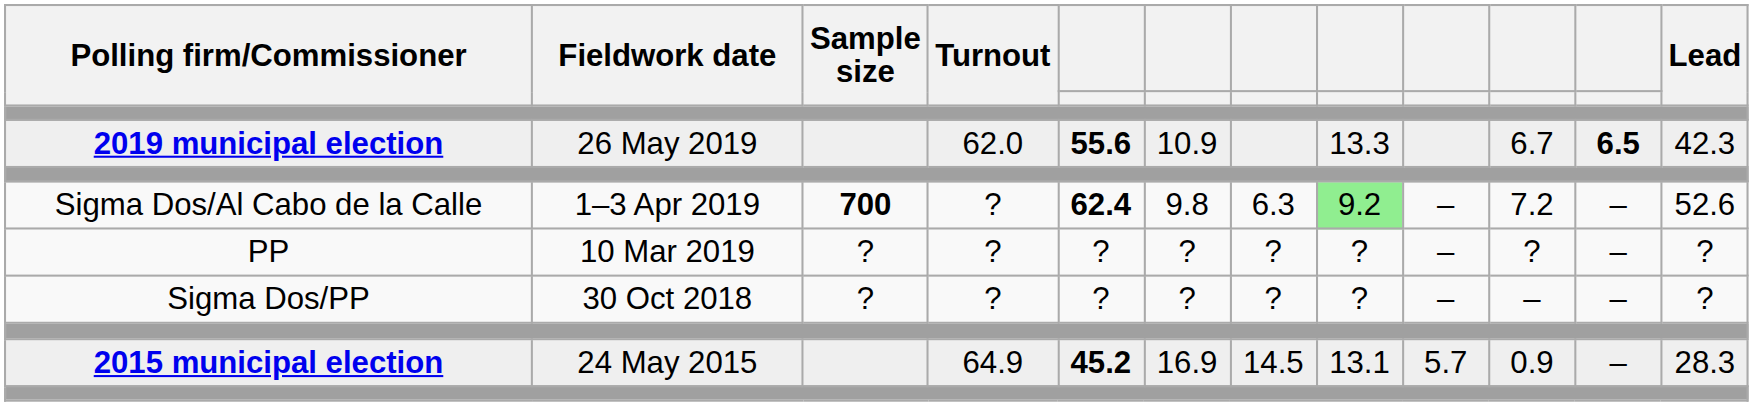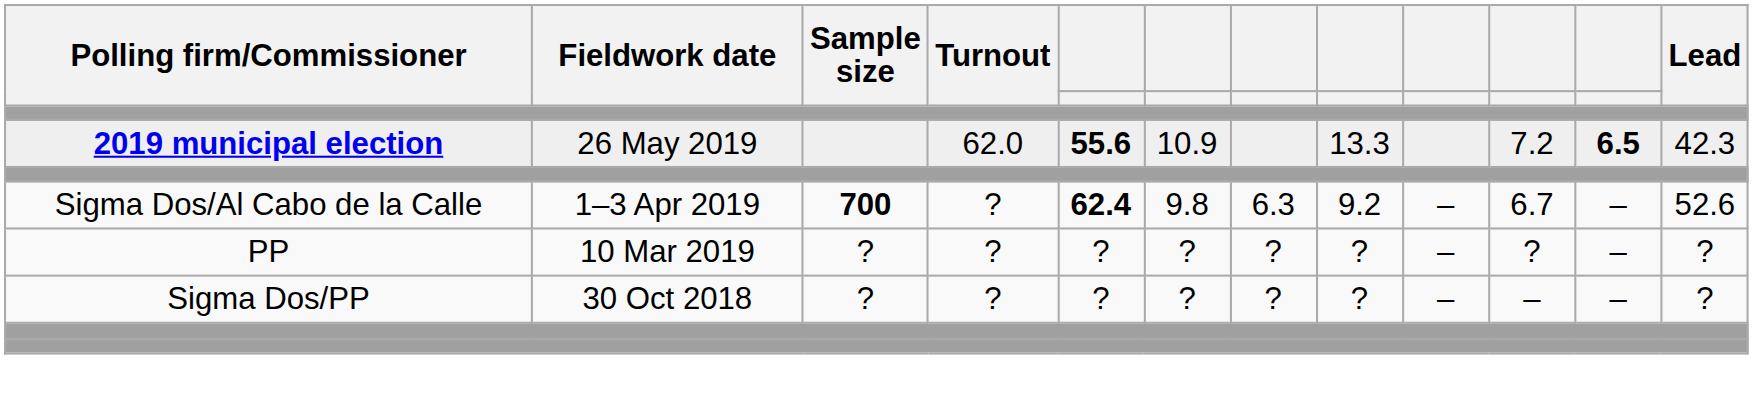(1532, 143) 6.7 -> (1532, 143) 7.2
(1360, 205) lightgreen background -> (1360, 205) no background
(1532, 205) 7.2 -> (1532, 205) 6.7
- row: (268, 361)
